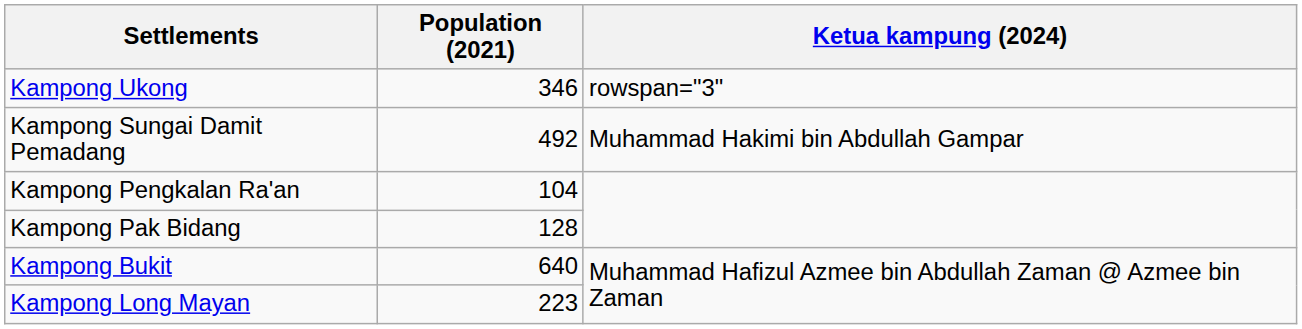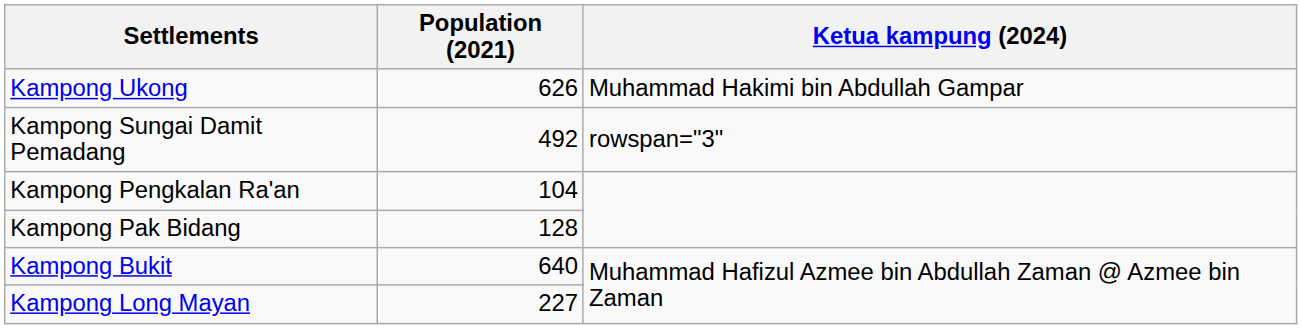(558, 88) 346 -> (558, 88) 626
(656, 88) rowspan="3" -> (806, 88) Muhammad Hakimi bin Abdullah Gampar
(806, 139) Muhammad Hakimi bin Abdullah Gampar -> (656, 139) rowspan="3"
(558, 303) 223 -> (558, 303) 227
